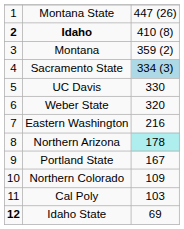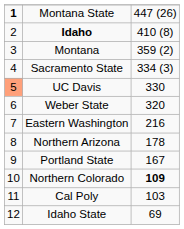(13, 14) normal -> (13, 14) bold
(13, 32) bold -> (13, 32) normal
(155, 68) lightblue background -> (155, 68) no background
(13, 87) no background -> (13, 87) lightsalmon background
(155, 142) paleturquoise background -> (155, 142) no background
(155, 178) normal -> (155, 178) bold
(13, 215) bold -> (13, 215) normal
